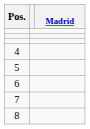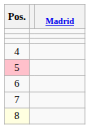(17, 67) no background -> (17, 67) pink background
(17, 116) no background -> (17, 116) lightyellow background
